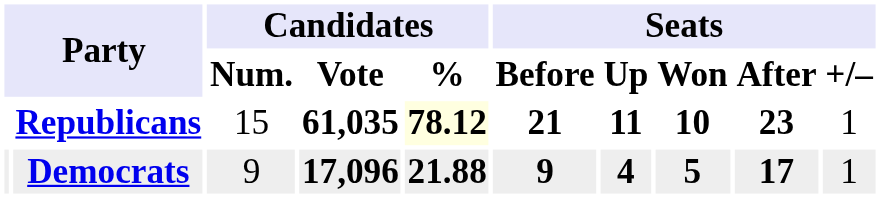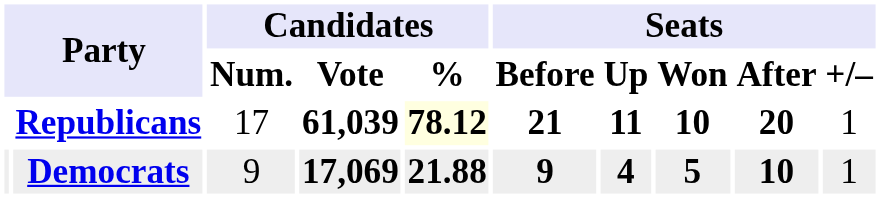(252, 122) 15 -> (252, 122) 17
(350, 122) 61,035 -> (350, 122) 61,039
(776, 122) 23 -> (776, 122) 20
(350, 171) 17,096 -> (350, 171) 17,069
(776, 171) 17 -> (776, 171) 10
